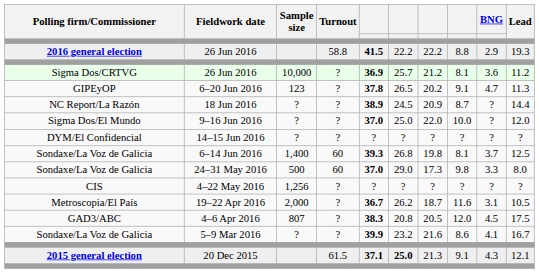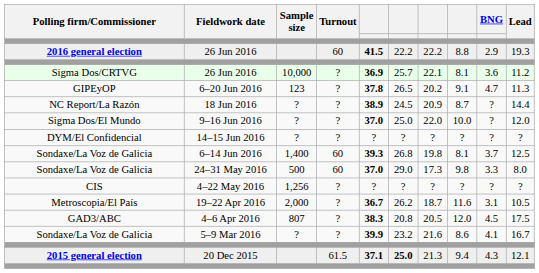(338, 52) 58.8 -> (338, 52) 60
(433, 73) 21.2 -> (433, 73) 22.1
(462, 255) 9.1 -> (462, 255) 9.4
